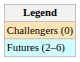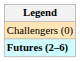(36, 47) normal -> (38, 47) bold
